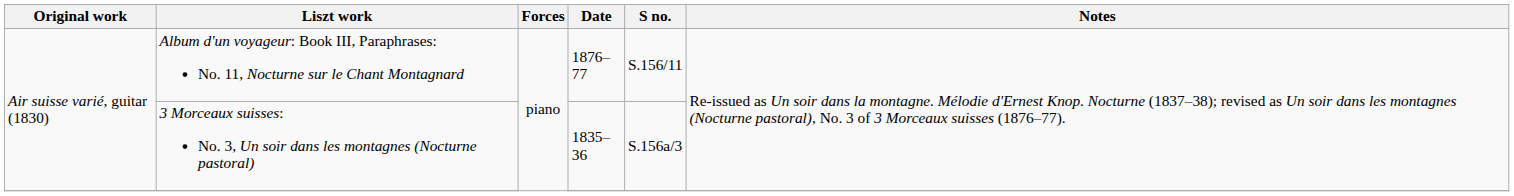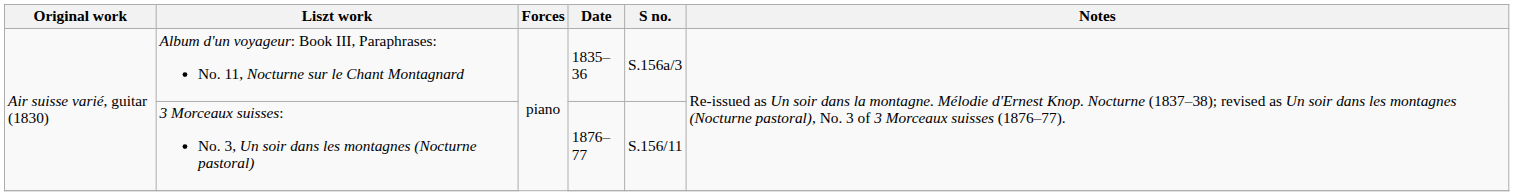(591, 65) 1876–77 -> (591, 65) 1835–36
(655, 65) S.156/11 -> (655, 65) S.156a/3
(591, 146) 1835–36 -> (591, 146) 1876–77
(655, 146) S.156a/3 -> (655, 146) S.156/11
